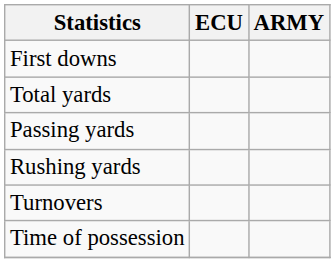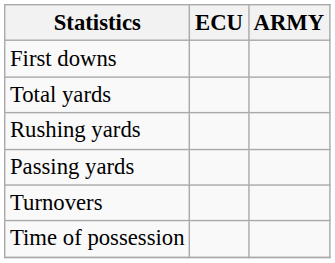rows swapped: (75, 166) <-> (72, 130)
